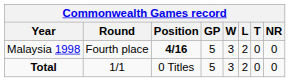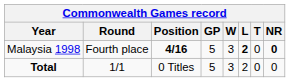(245, 49) normal -> (245, 49) bold
(274, 49) normal -> (274, 49) bold
